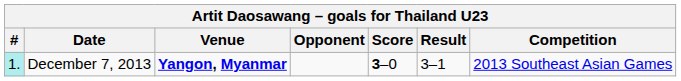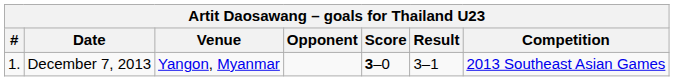(14, 64) paleturquoise background -> (14, 64) no background
(222, 64) bold -> (219, 64) normal
